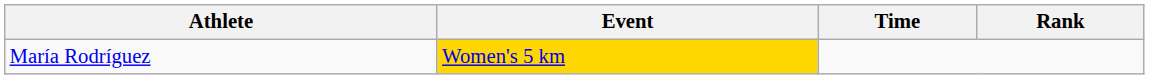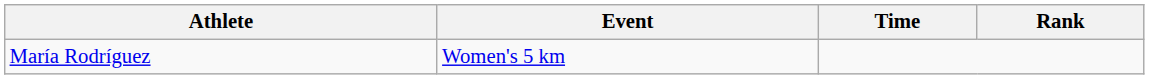(504, 56) gold background -> (504, 56) no background
